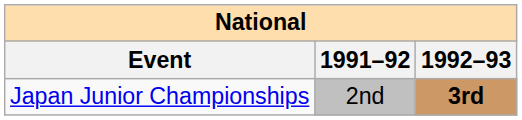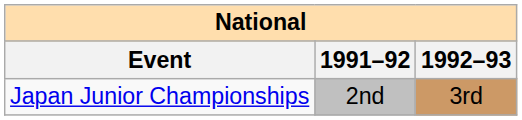(466, 96) bold -> (466, 96) normal
